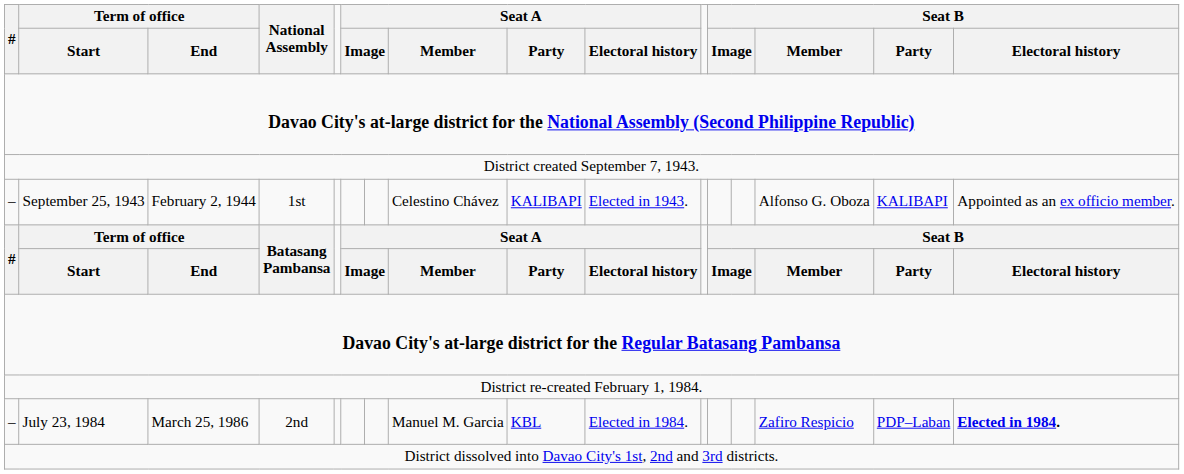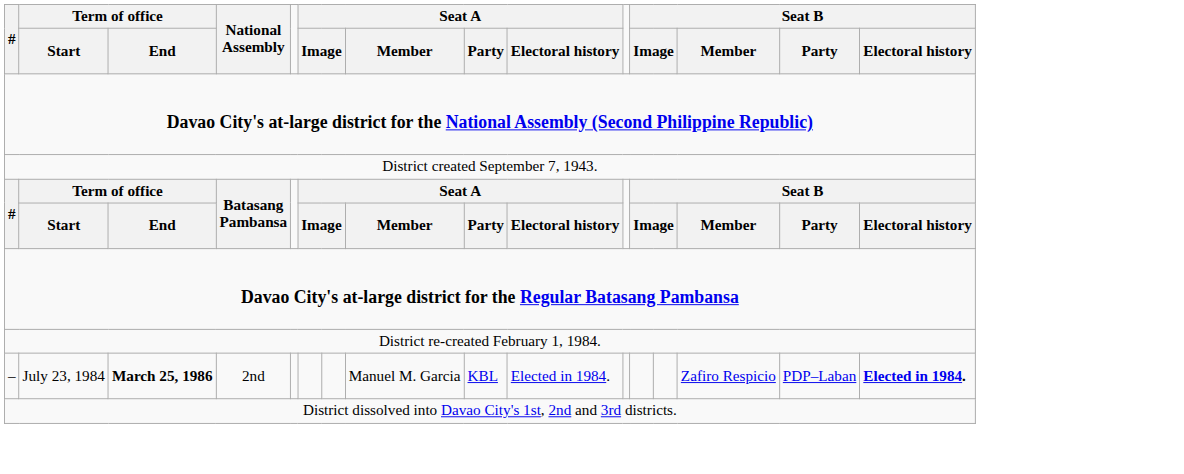- row: (84, 201)
(200, 421) normal -> (162, 376) bold
